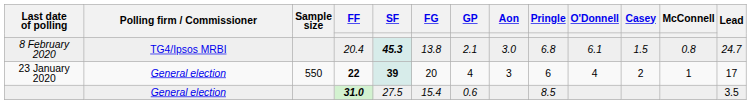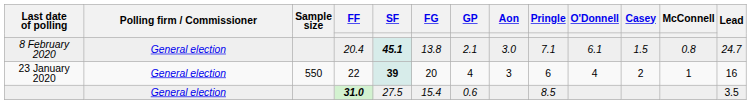(188, 49) TG4/Ipsos MRBI -> (188, 49) General election
(392, 49) 45.3 -> (392, 49) 45.1
(548, 49) 6.8 -> (548, 49) 7.1
(354, 73) bold -> (354, 73) normal
(732, 73) 17 -> (732, 73) 16
